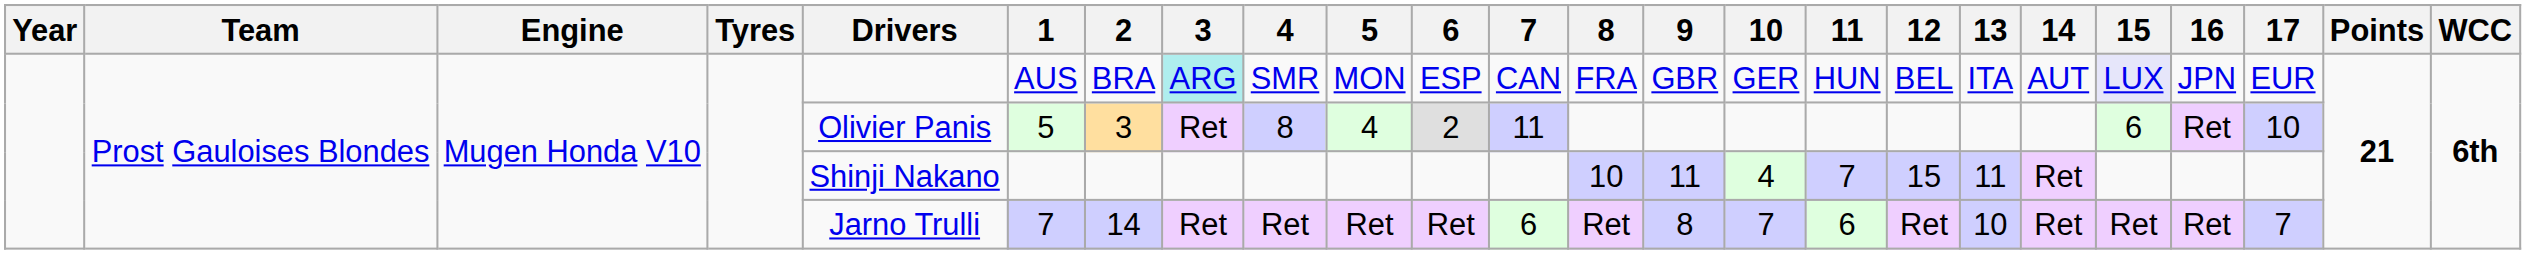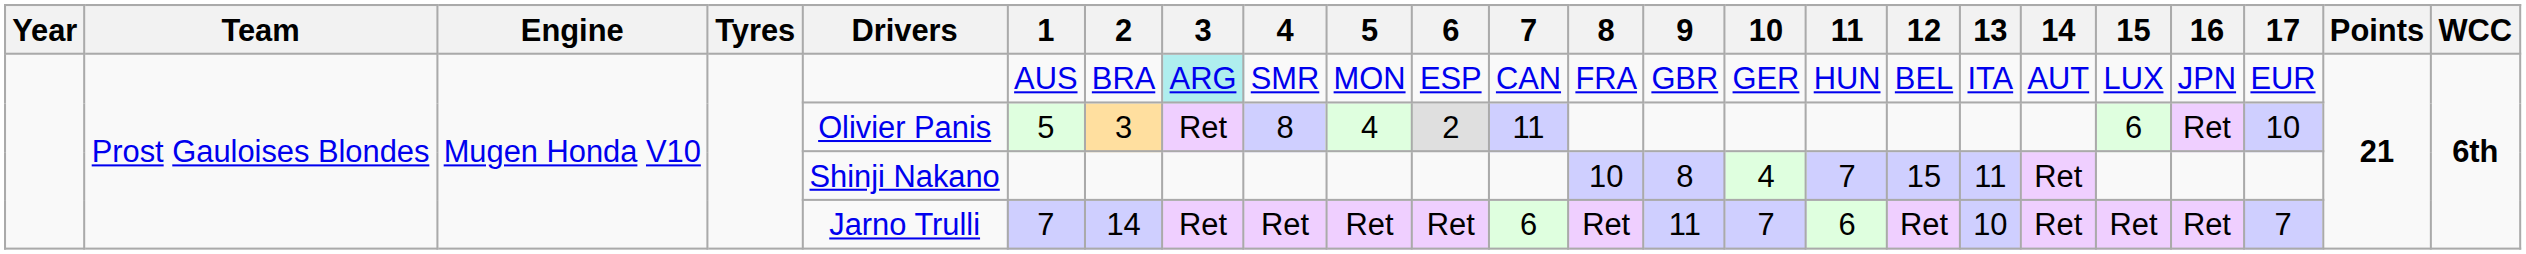(2133, 78) lavender background -> (2133, 78) no background
(1685, 176) 11 -> (1685, 176) 8
(1685, 225) 8 -> (1685, 225) 11
